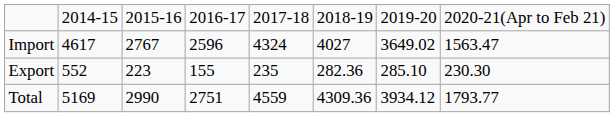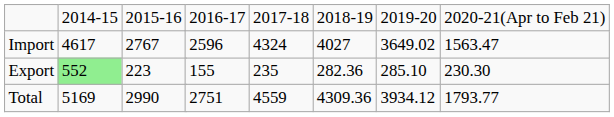(74, 71) no background -> (74, 71) lightgreen background
